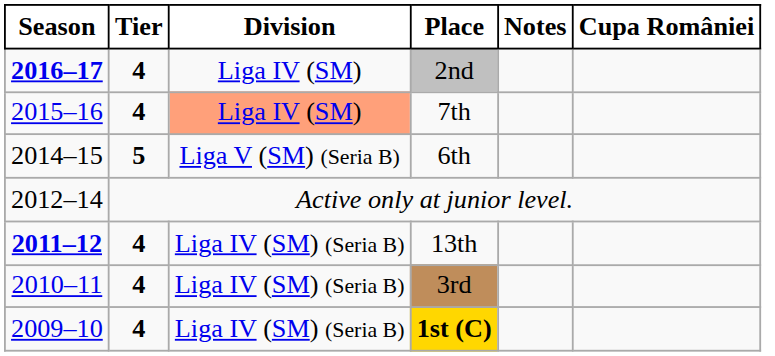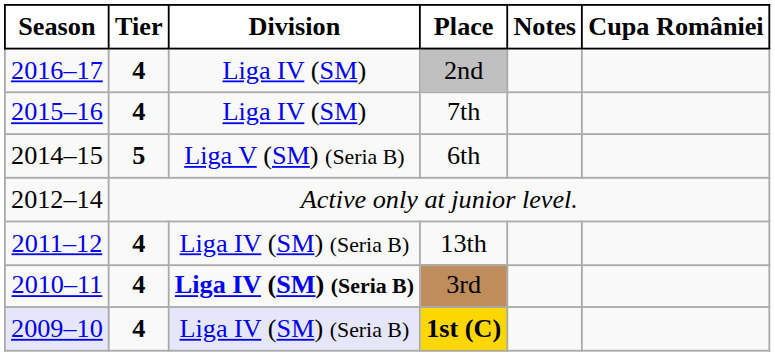(57, 69) bold -> (57, 69) normal
(290, 112) lightsalmon background -> (294, 112) no background
(57, 242) bold -> (57, 242) normal
(290, 285) normal -> (294, 285) bold
(57, 329) no background -> (57, 329) lavender background
(290, 329) no background -> (294, 329) lavender background
